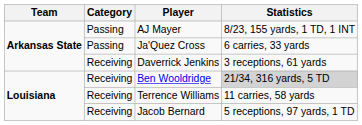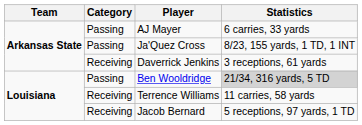(290, 29) 8/23, 155 yards, 1 TD, 1 INT -> (267, 29) 6 carries, 33 yards
(267, 46) 6 carries, 33 yards -> (290, 46) 8/23, 155 yards, 1 TD, 1 INT
(110, 79) Receiving -> (105, 79) Passing
